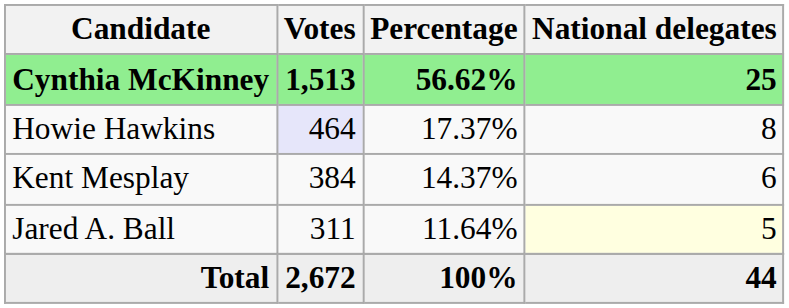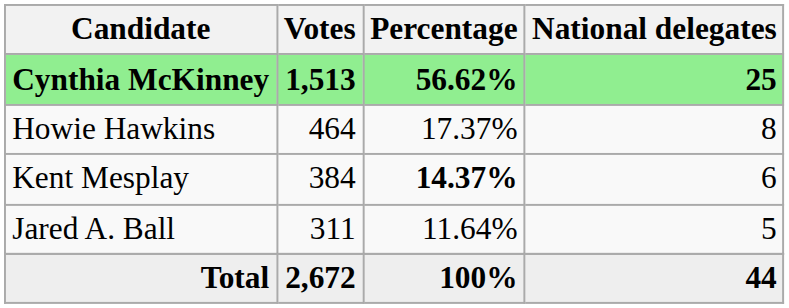(332, 128) lavender background -> (332, 128) no background
(469, 178) normal -> (467, 178) bold
(769, 228) lightyellow background -> (769, 228) no background
